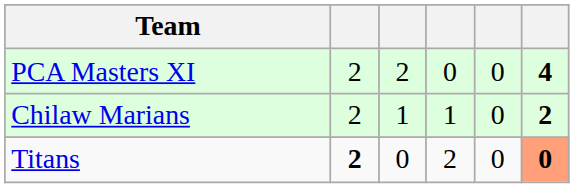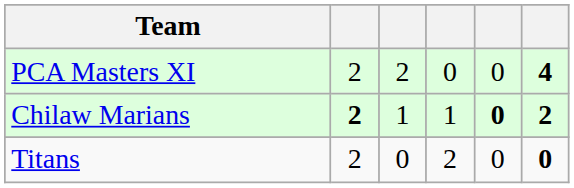(355, 114) normal -> (355, 114) bold
(498, 114) normal -> (498, 114) bold
(355, 159) bold -> (355, 159) normal
(545, 159) lightsalmon background -> (545, 159) no background
